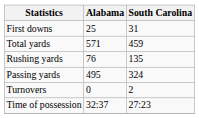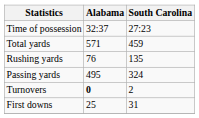rows swapped: (29, 28) <-> (44, 105)
(89, 90) normal -> (89, 90) bold
